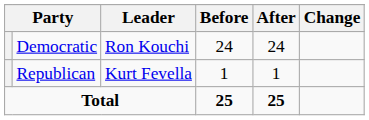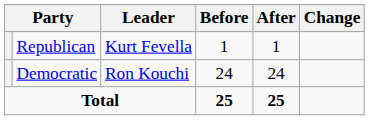rows swapped: (57, 45) <-> (56, 73)
